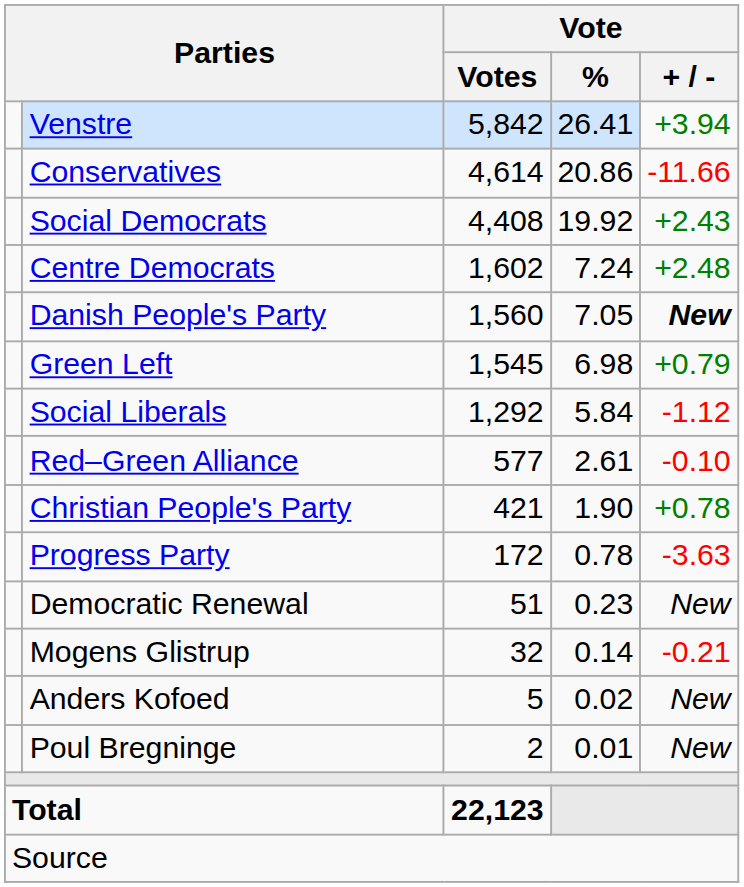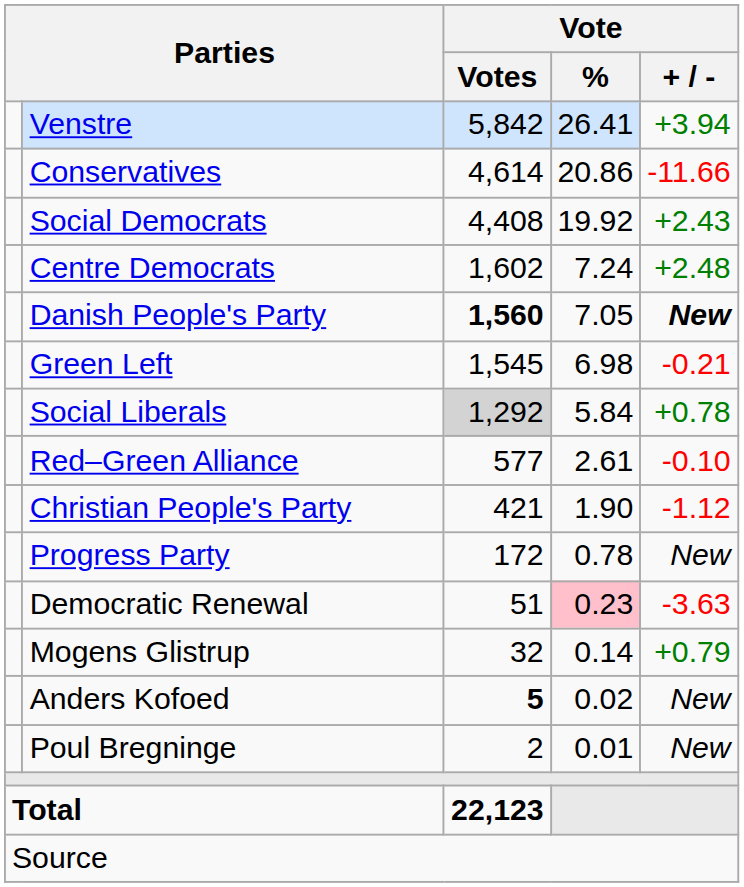(506, 316) normal -> (506, 316) bold
(692, 364) +0.79 -> (696, 364) -0.21
(506, 412) no background -> (506, 412) lightgrey background
(696, 412) -1.12 -> (692, 412) +0.78
(692, 508) +0.78 -> (696, 508) -1.12
(696, 556) -3.63 -> (700, 556) New
(604, 603) no background -> (604, 603) pink background
(700, 603) New -> (696, 603) -3.63
(696, 651) -0.21 -> (692, 651) +0.79
(535, 699) normal -> (535, 699) bold
